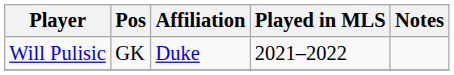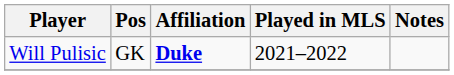(178, 53) normal -> (179, 53) bold
